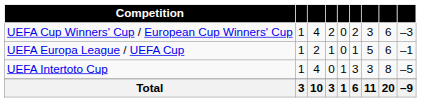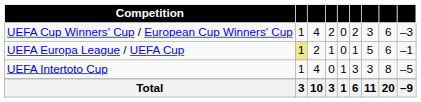(301, 50) no background -> (301, 50) khaki background
